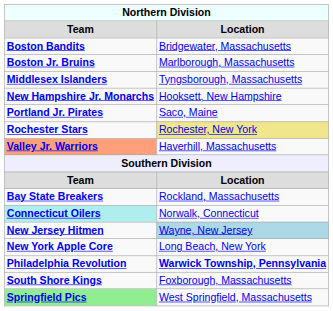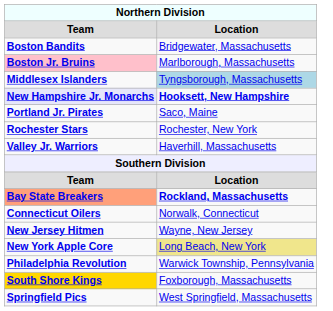(51, 63) no background -> (51, 63) pink background
(231, 79) no background -> (231, 79) lightblue background
(80, 96) no background -> (80, 96) lavender background
(220, 96) normal -> (224, 96) bold
(208, 130) khaki background -> (208, 130) no background
(52, 146) lightsalmon background -> (52, 146) no background
(55, 197) no background -> (55, 197) lightsalmon background
(219, 197) normal -> (223, 197) bold
(54, 213) paleturquoise background -> (54, 213) no background
(206, 230) lightblue background -> (206, 230) no background
(212, 247) no background -> (212, 247) khaki background
(243, 264) bold -> (236, 264) normal
(54, 280) no background -> (54, 280) gold background
(47, 297) lightgreen background -> (47, 297) no background
